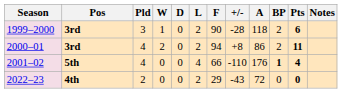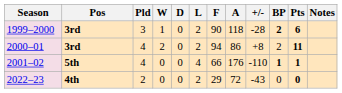columns swapped: (259, 12) <-> (237, 12)
(279, 29) normal -> (279, 29) bold
(298, 63) 4 -> (298, 63) 1
